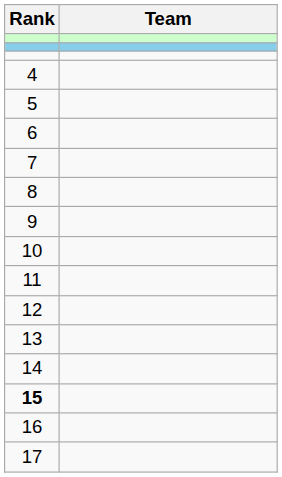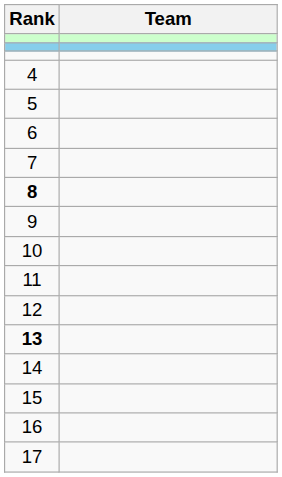(32, 192) normal -> (32, 192) bold
(32, 339) normal -> (32, 339) bold
(32, 398) bold -> (32, 398) normal
